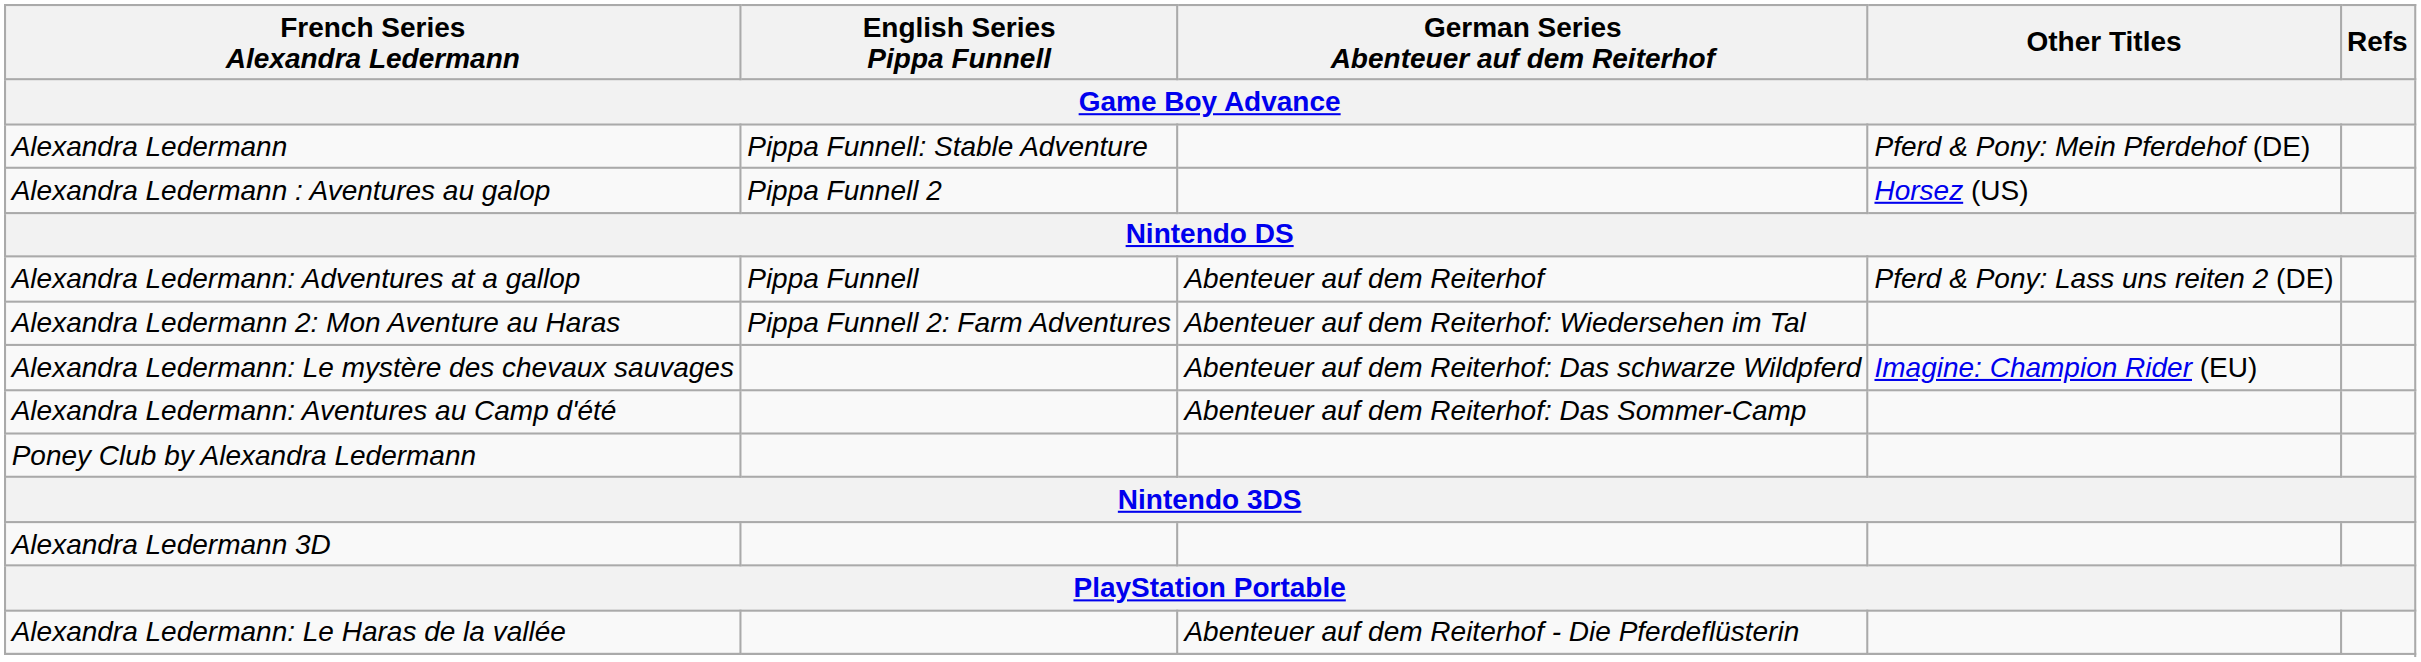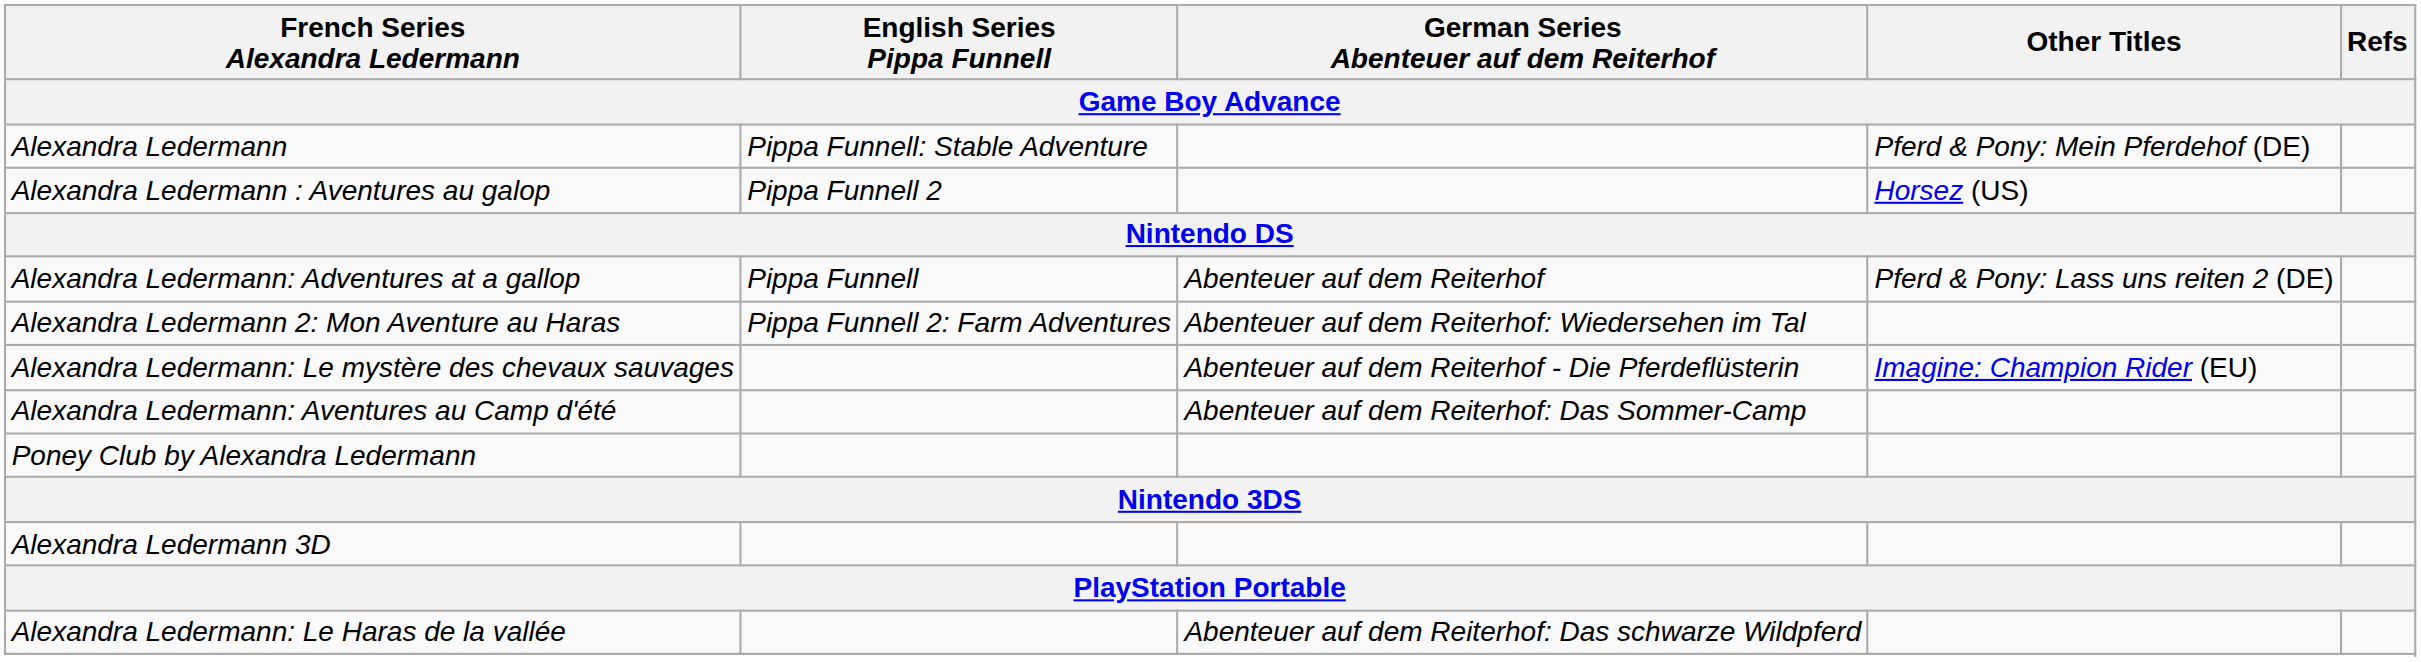(1523, 367) Abenteuer auf dem Reiterhof: Das schwarze Wildpferd -> (1492, 367) Abenteuer auf dem Reiterhof - Die Pferdeflüsterin
(1492, 632) Abenteuer auf dem Reiterhof - Die Pferdeflüsterin -> (1523, 632) Abenteuer auf dem Reiterhof: Das schwarze Wildpferd
